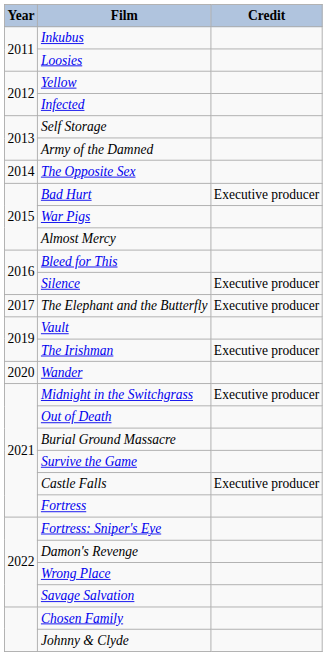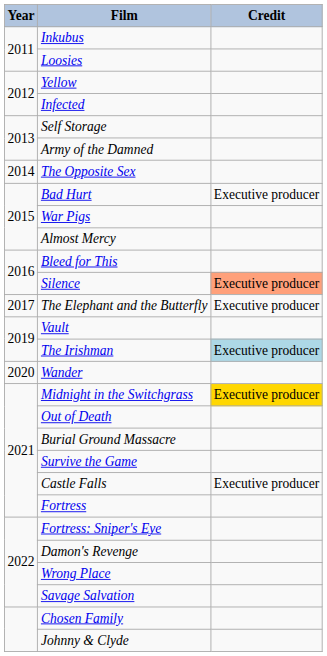(267, 283) no background -> (267, 283) lightsalmon background
(267, 350) no background -> (267, 350) lightblue background
(267, 395) no background -> (267, 395) gold background
